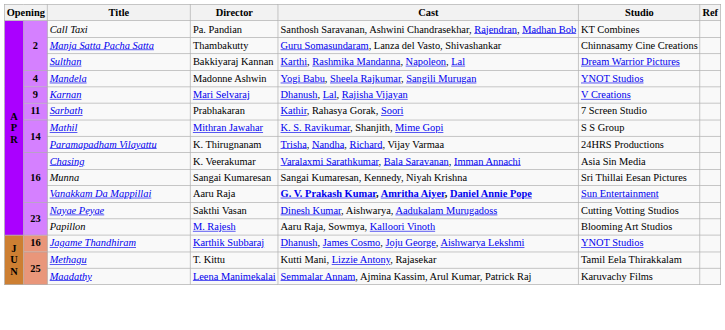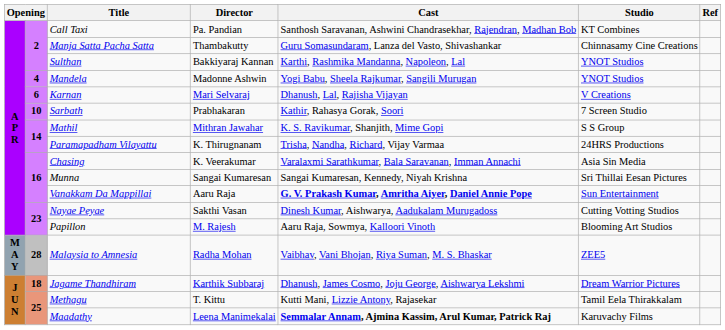(630, 62) Dream Warrior Pictures -> (612, 62) YNOT Studios
(35, 95) 9 -> (36, 95) 6
(35, 111) 11 -> (36, 111) 10
+ row: (93, 255)
(35, 243) 16 -> (36, 283) 18
(612, 243) YNOT Studios -> (630, 283) Dream Warrior Pictures
(406, 276) normal -> (416, 316) bold
